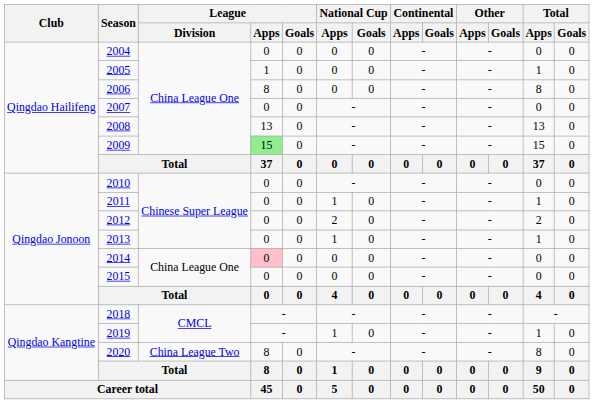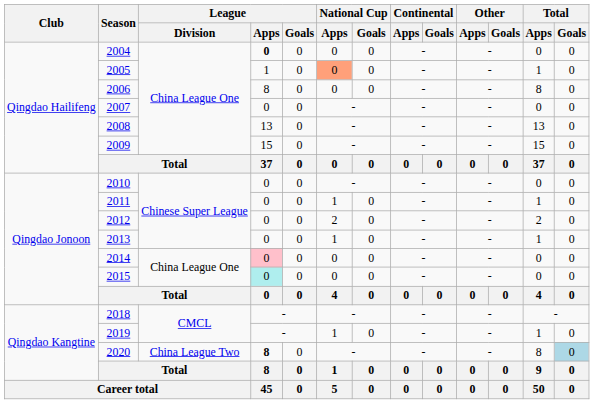(266, 51) normal -> (266, 51) bold
(334, 70) no background -> (334, 70) lightsalmon background
(266, 145) lightgreen background -> (266, 145) no background
(266, 276) no background -> (266, 276) paleturquoise background
(266, 351) normal -> (266, 351) bold
(572, 351) no background -> (572, 351) lightblue background
